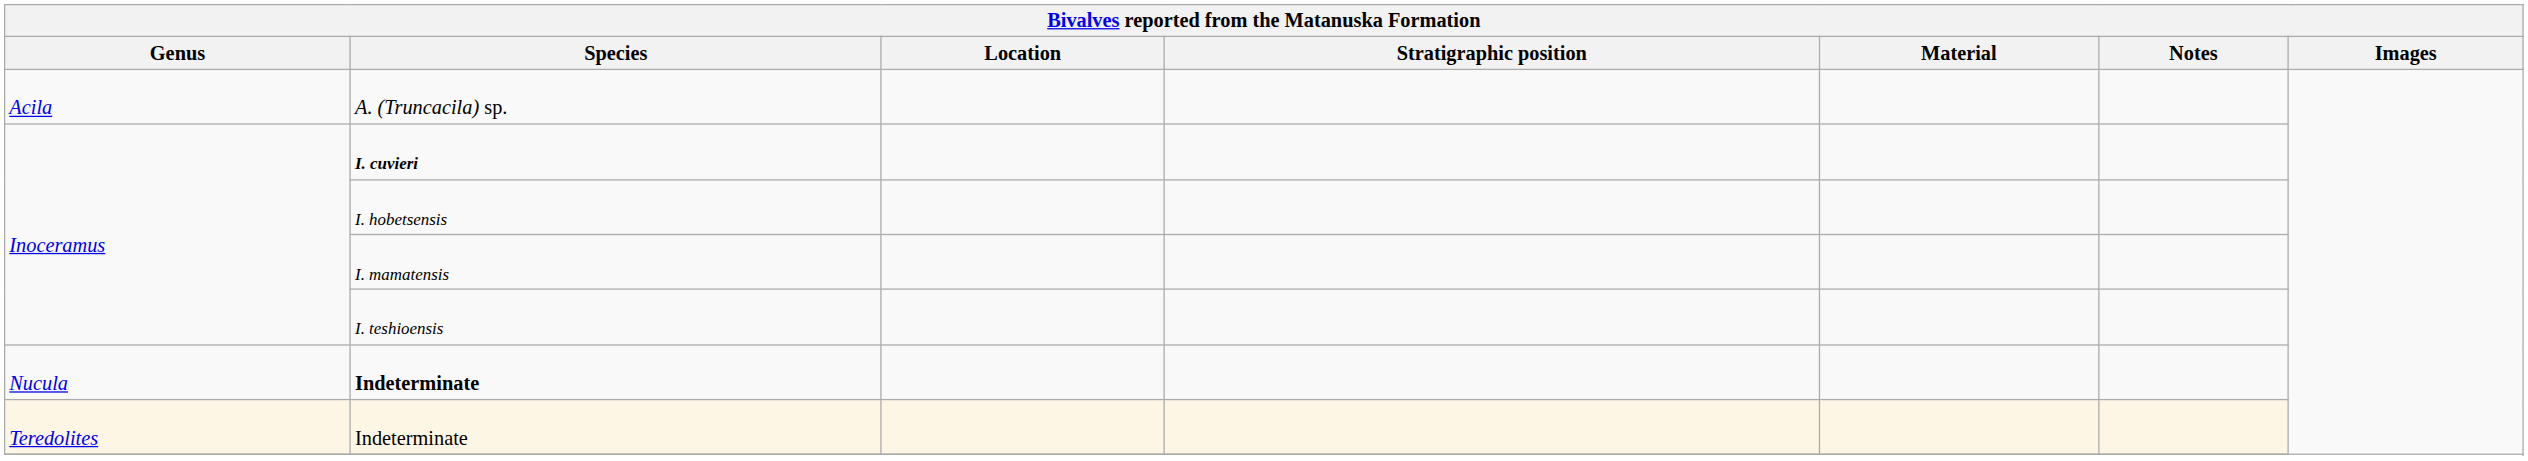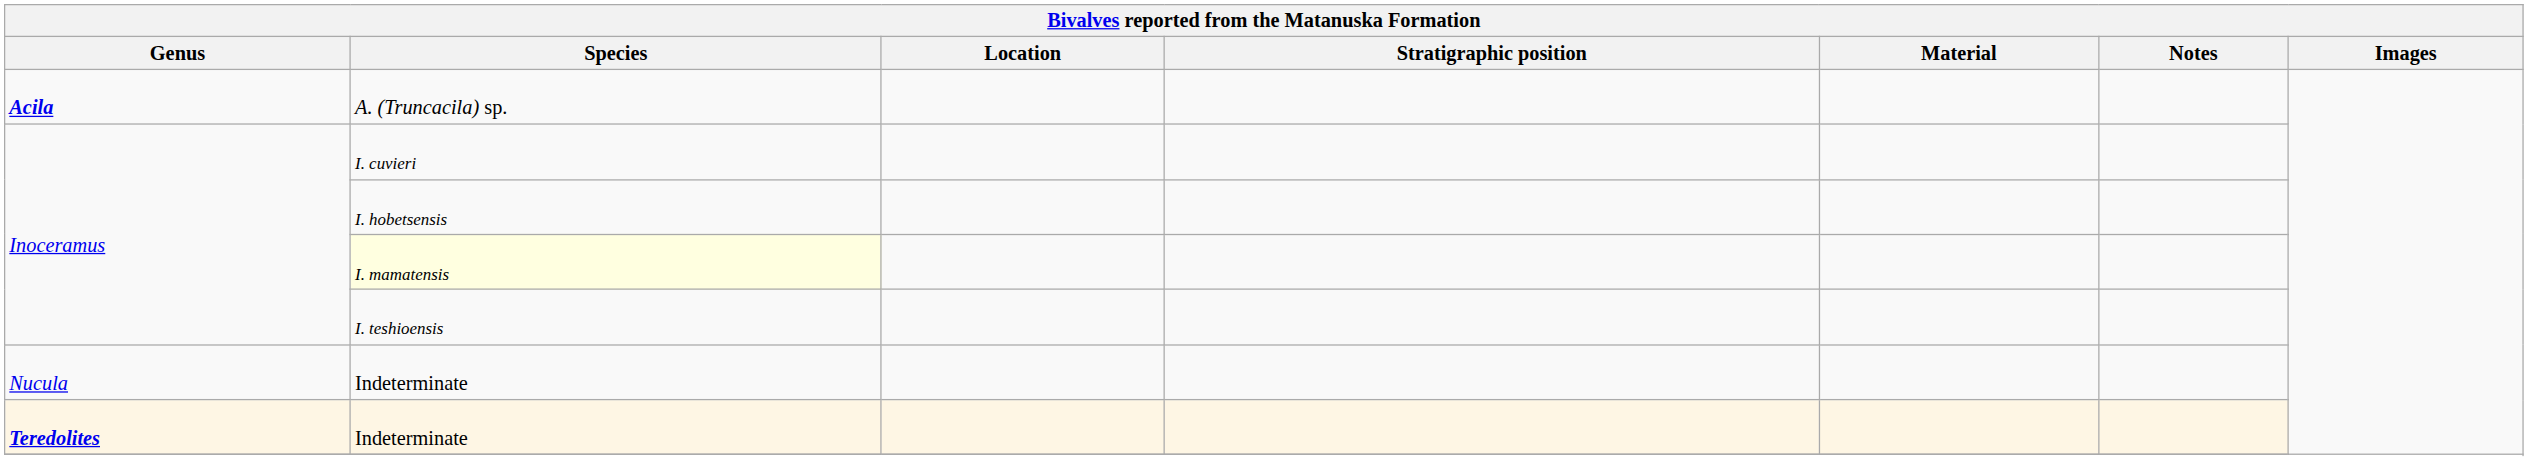(31, 107) normal -> (31, 107) bold
(387, 163) bold -> (386, 164) normal
(402, 274) no background -> (402, 274) lightyellow background
(417, 383) bold -> (411, 383) normal
(54, 438) normal -> (55, 438) bold
